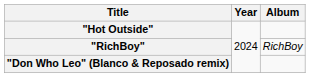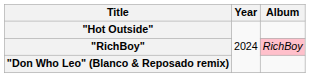(283, 47) no background -> (283, 47) pink background
